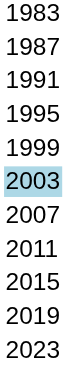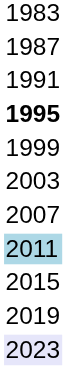(33, 114) normal -> (33, 114) bold
(33, 181) lightblue background -> (33, 181) no background
(32, 248) no background -> (32, 248) lightblue background
(33, 349) no background -> (33, 349) lavender background
